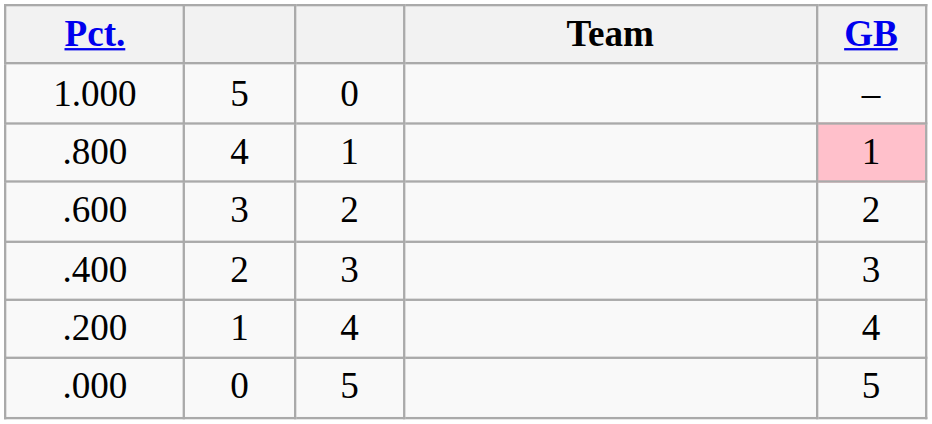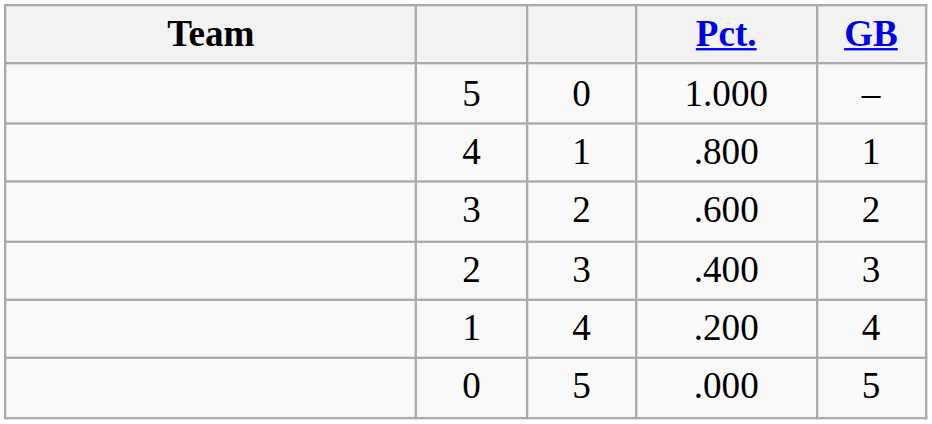columns swapped: (610, 33) <-> (95, 33)
(871, 151) pink background -> (871, 151) no background
